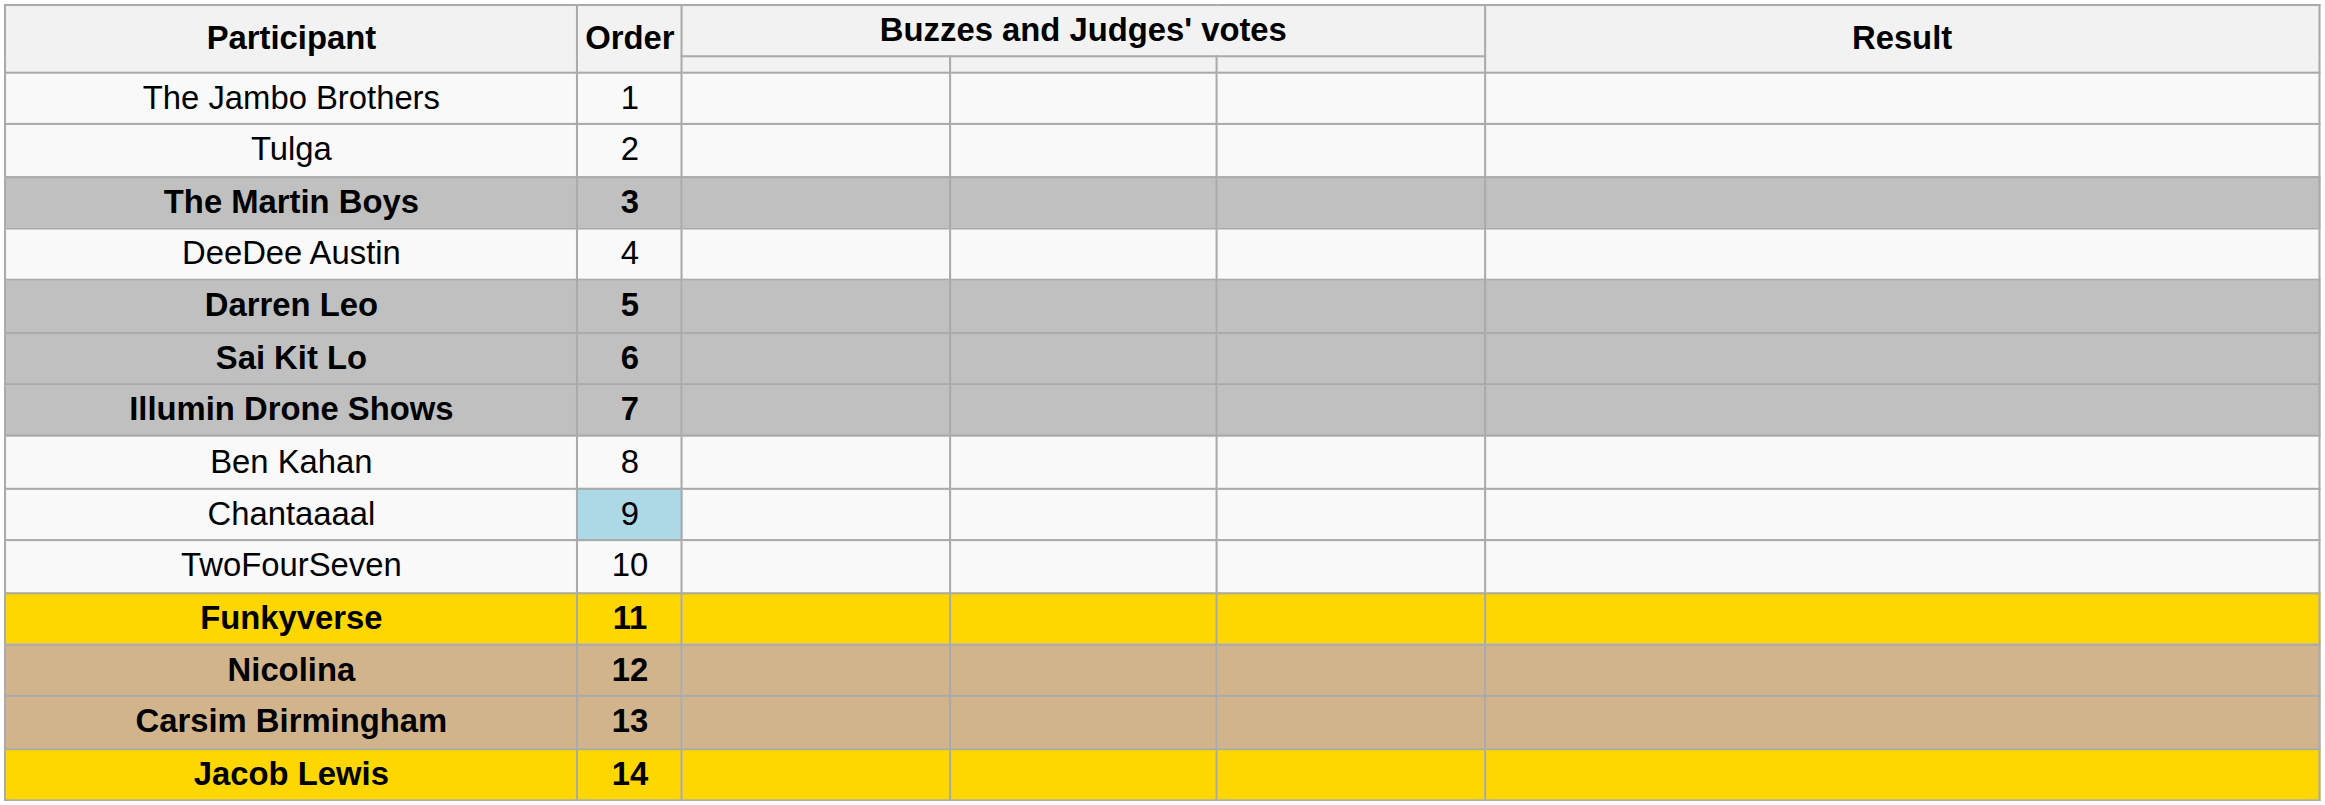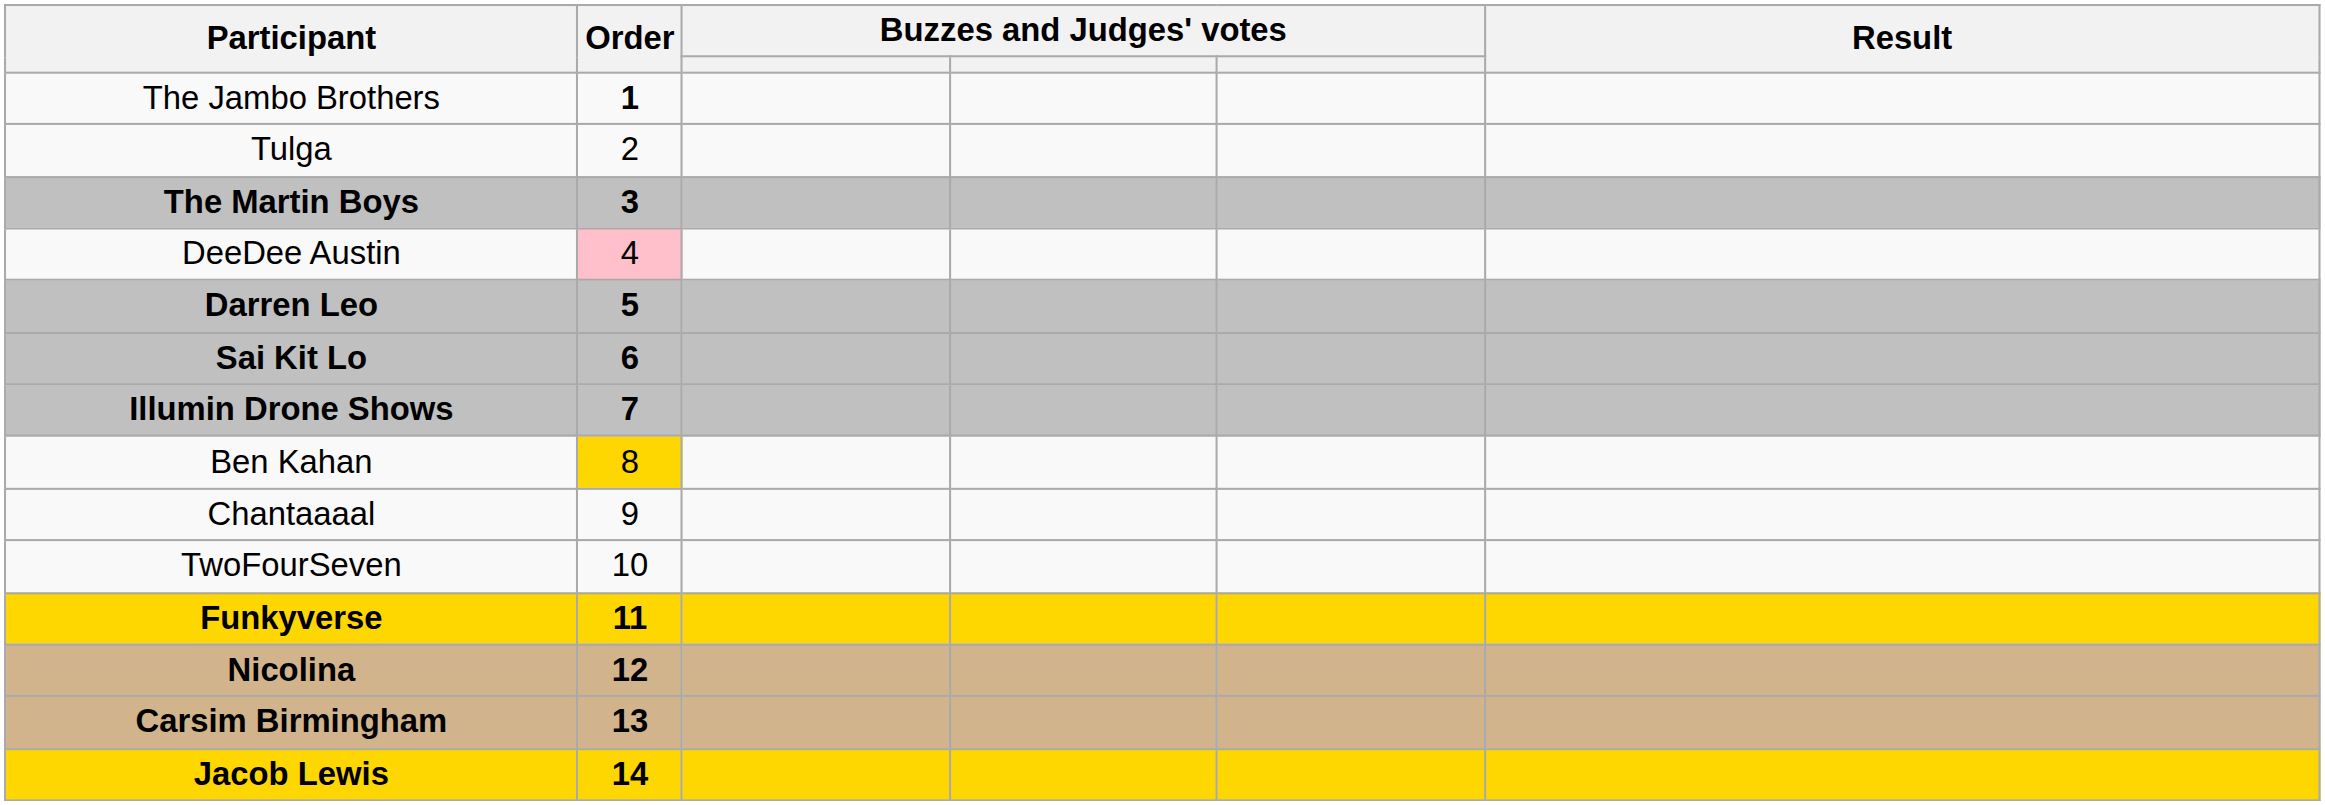(630, 97) normal -> (630, 97) bold
(630, 253) no background -> (630, 253) pink background
(630, 461) no background -> (630, 461) gold background
(630, 513) lightblue background -> (630, 513) no background
